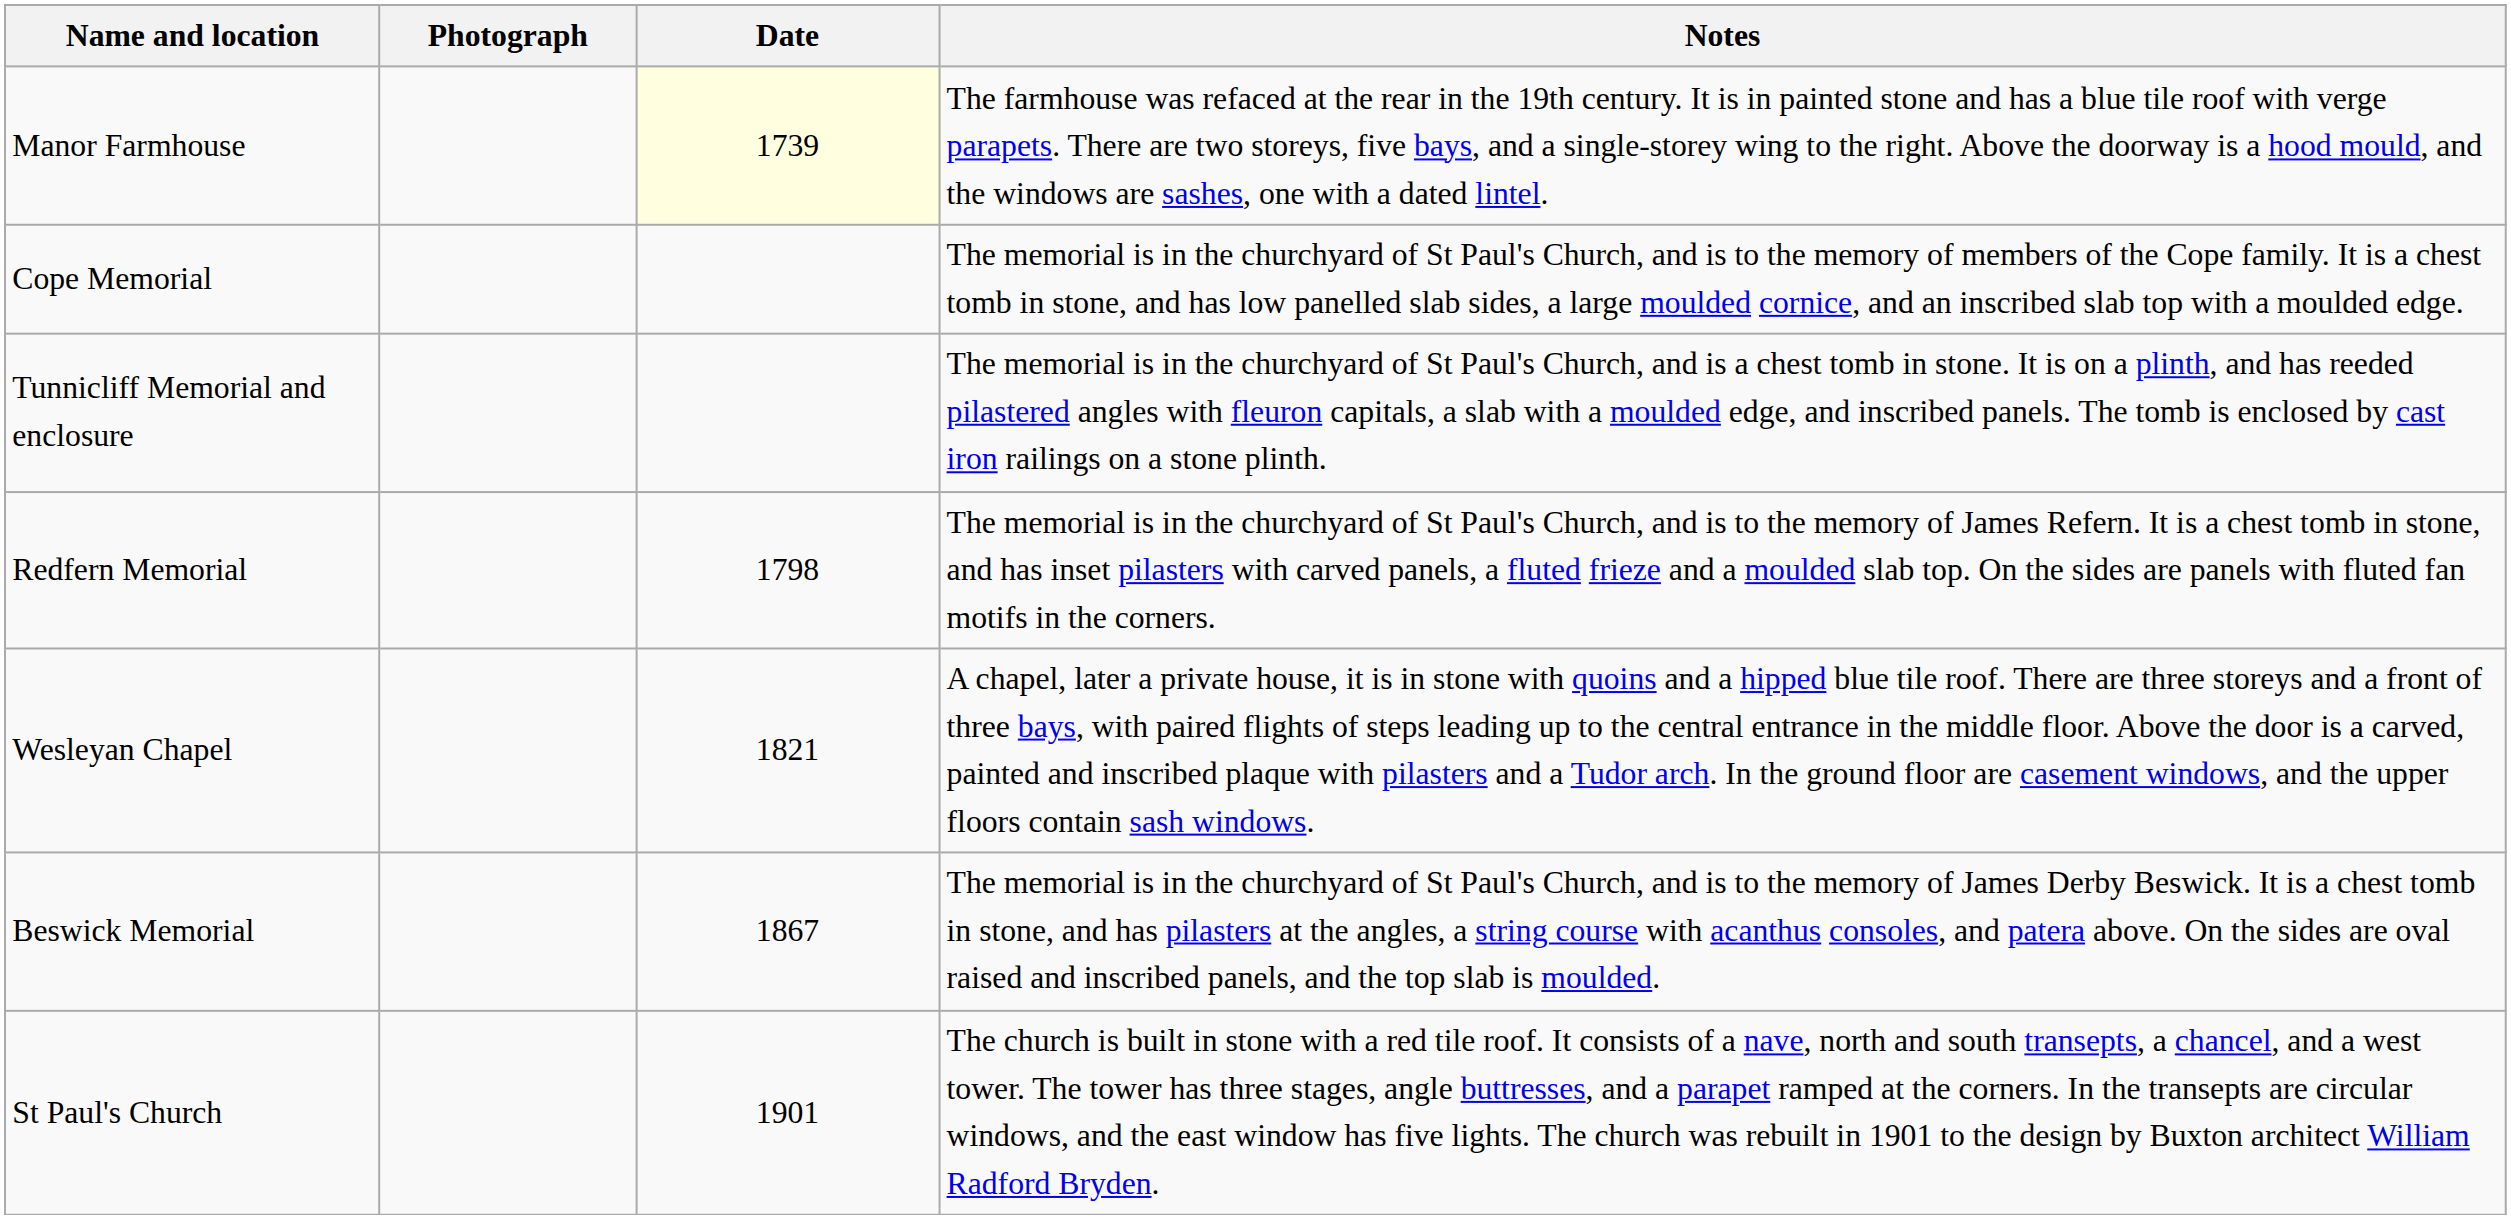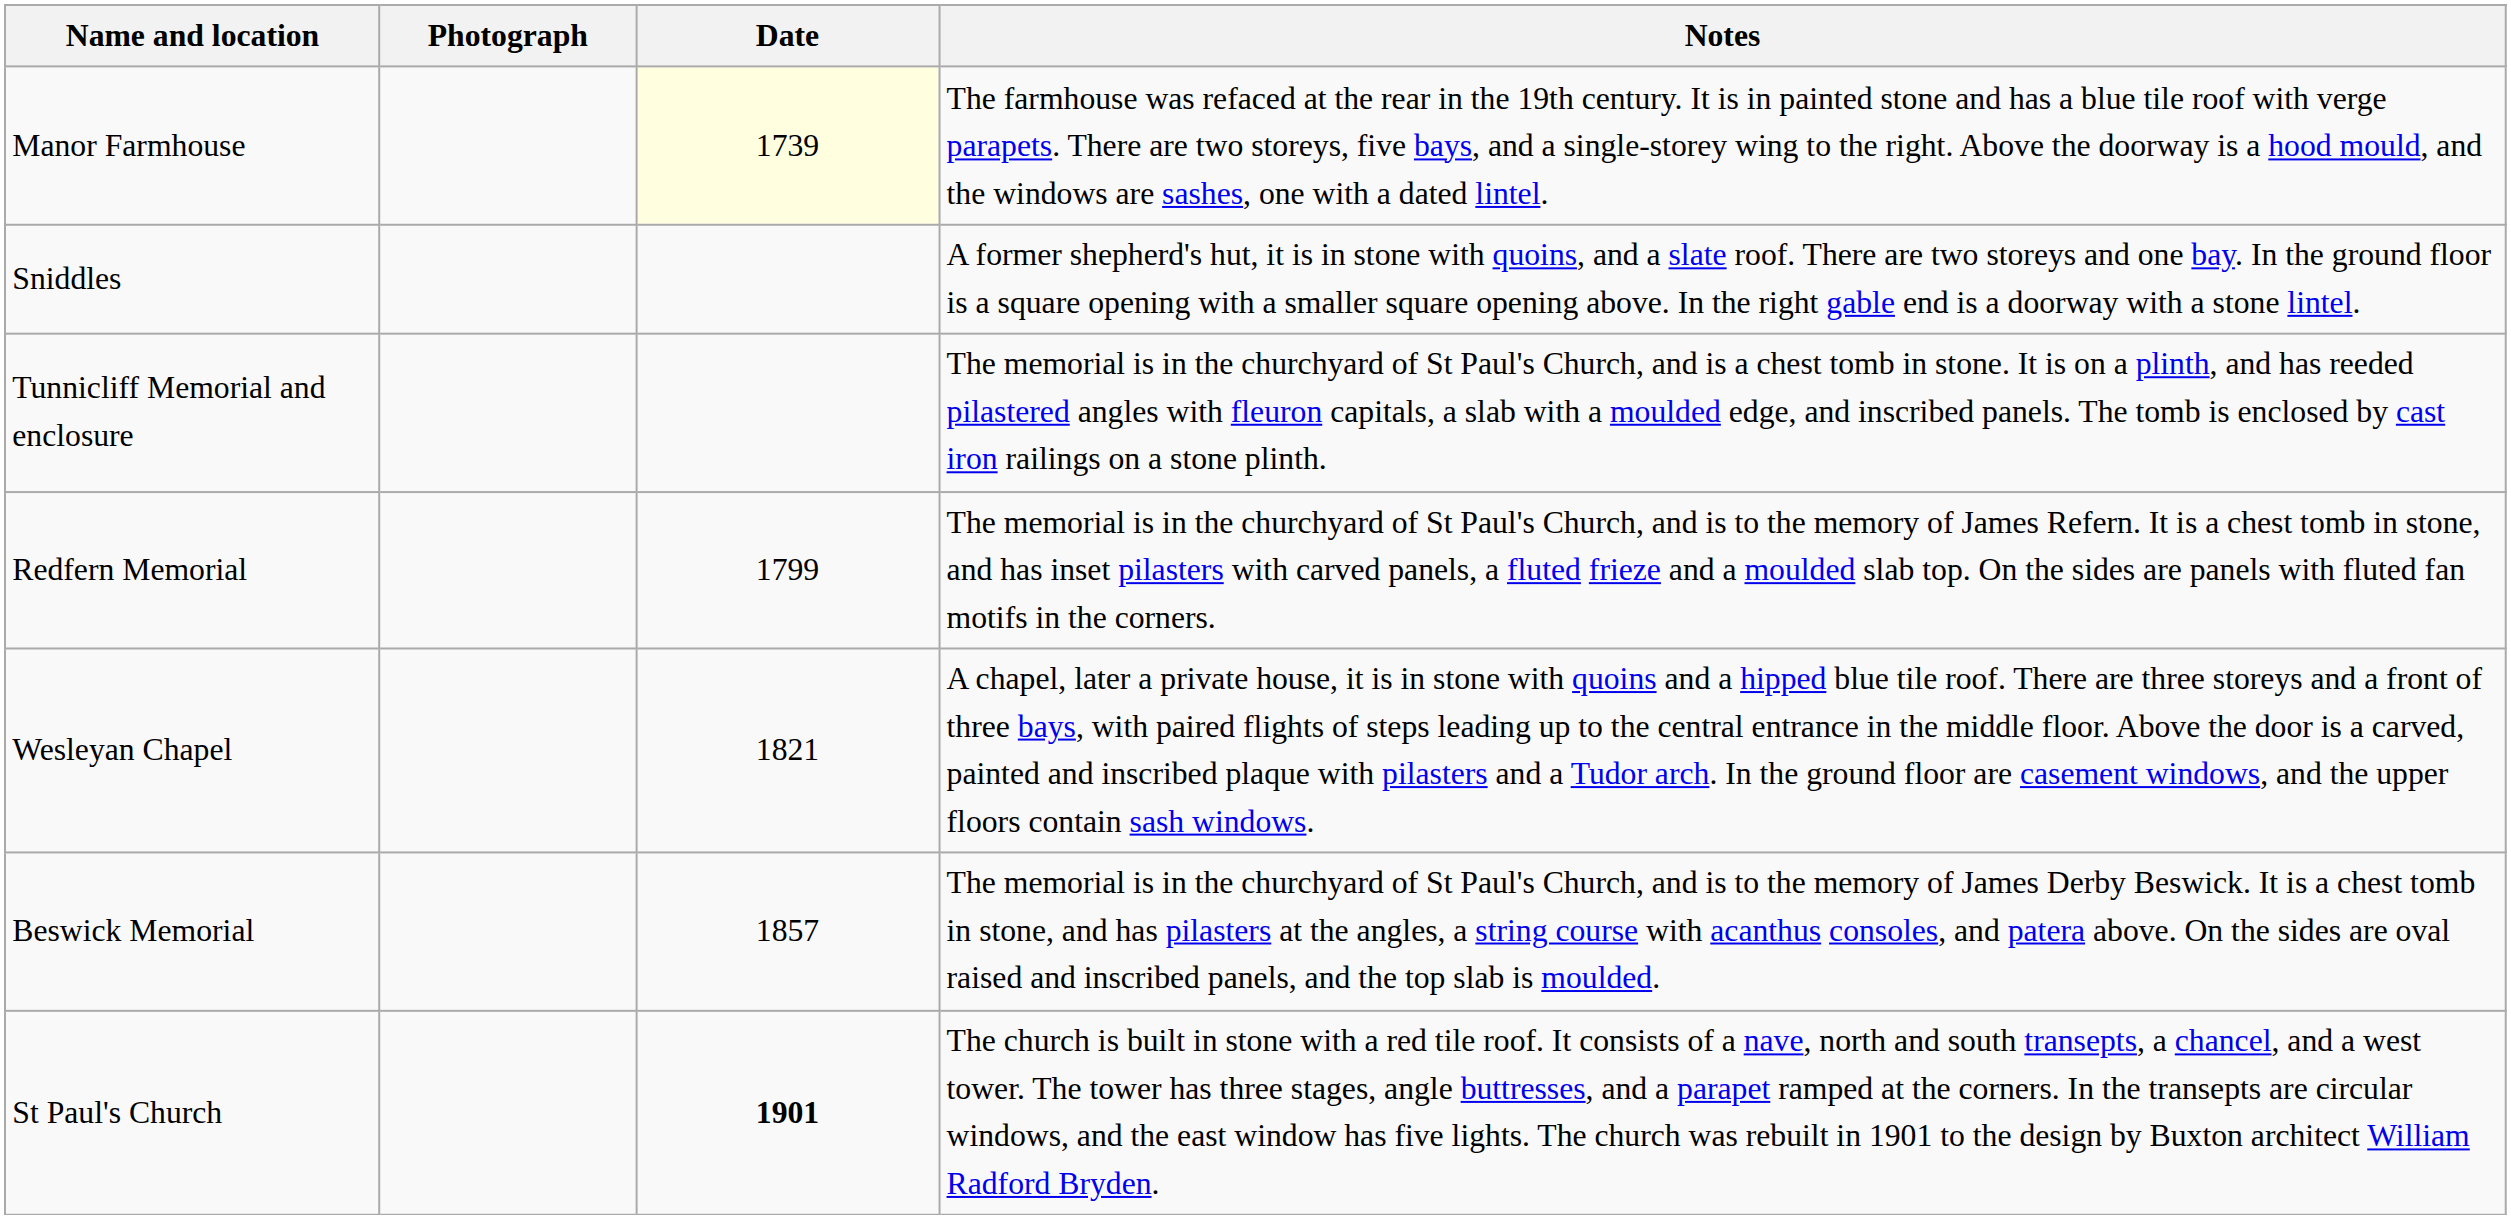- row: (112, 278)
+ row: (67, 278)
(788, 569) 1798 -> (788, 569) 1799
(788, 931) 1867 -> (788, 931) 1857
(788, 1111) normal -> (788, 1111) bold
